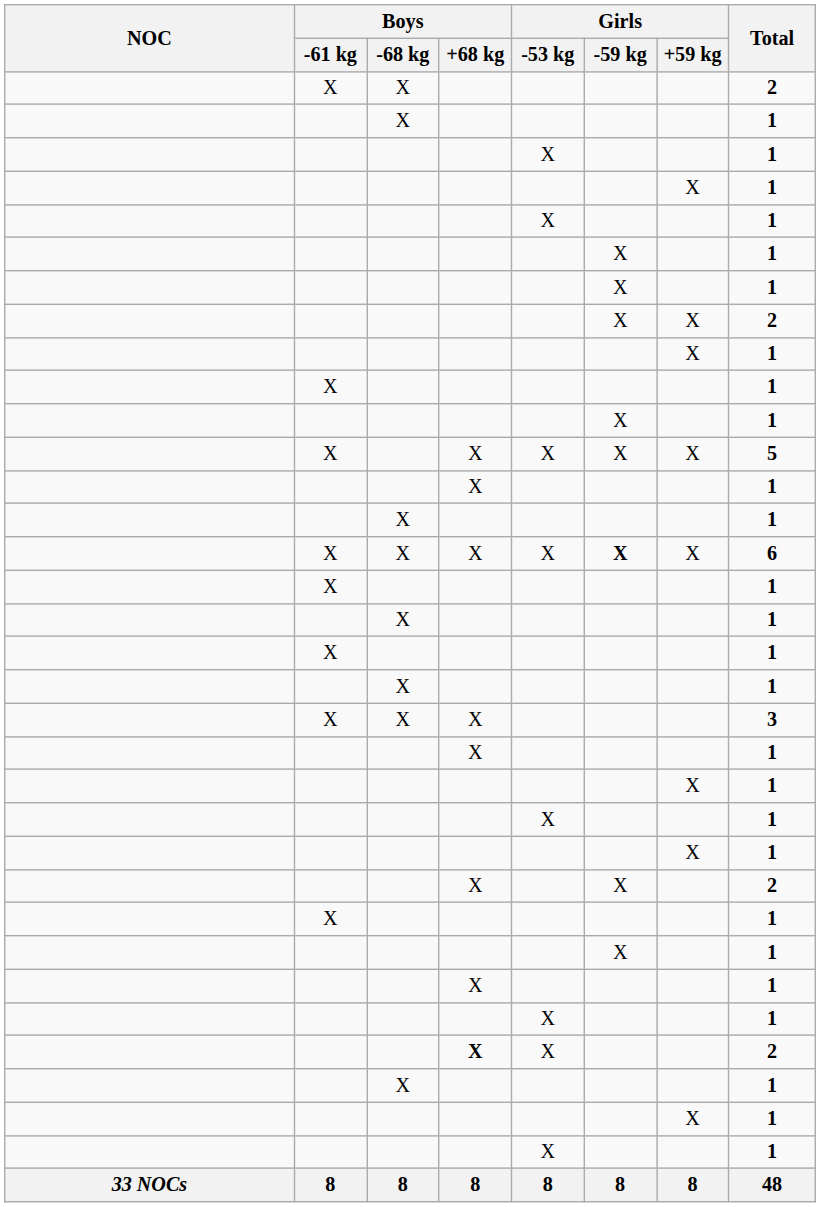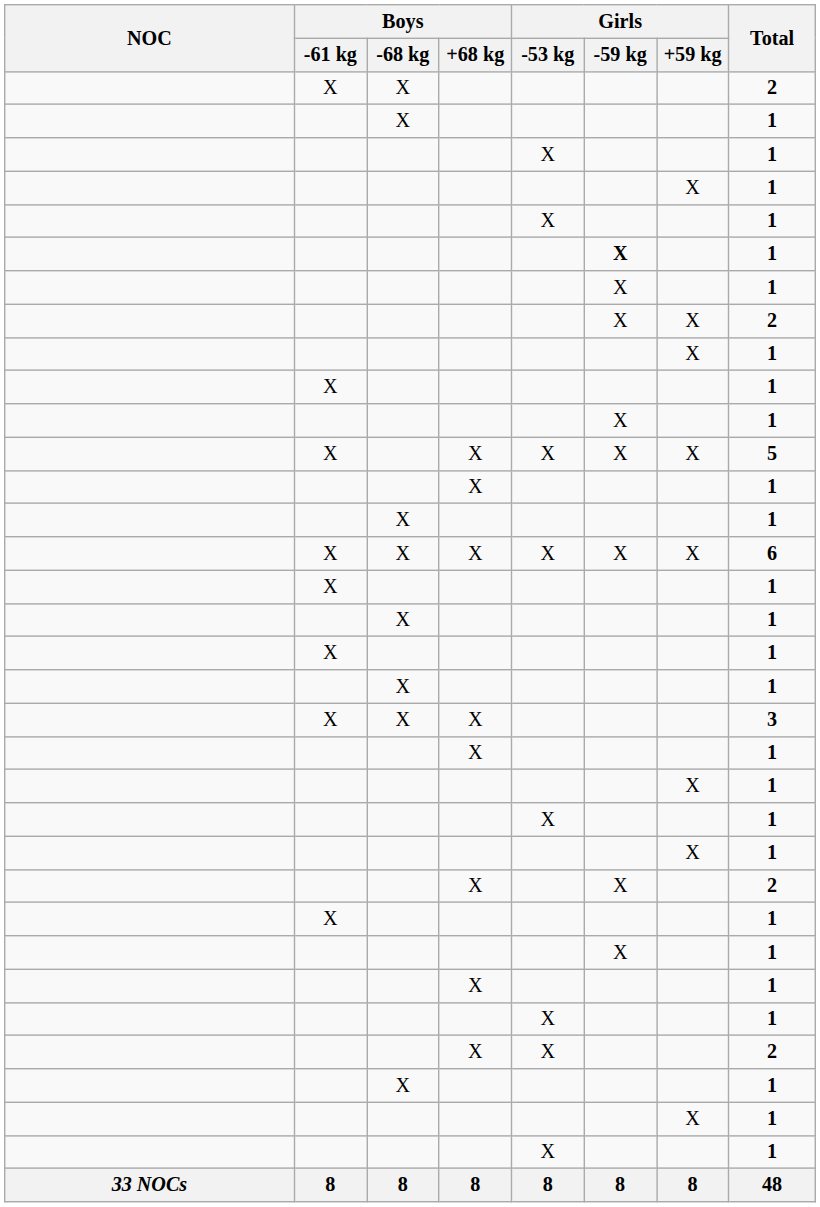(620, 254) normal -> (620, 254) bold
(620, 553) bold -> (620, 553) normal
(475, 1052) bold -> (475, 1052) normal
